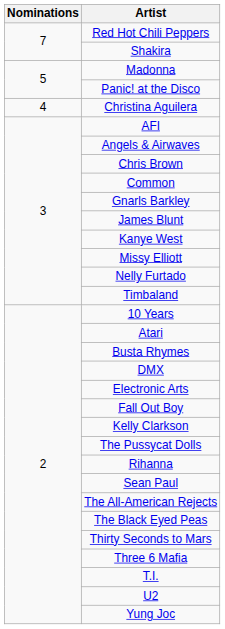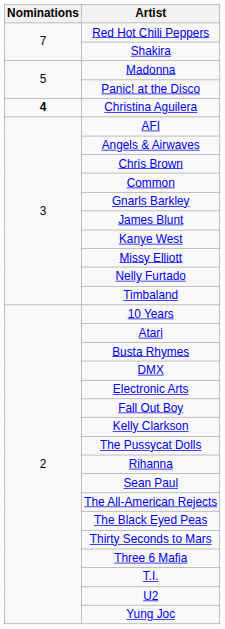(43, 107) normal -> (43, 107) bold
